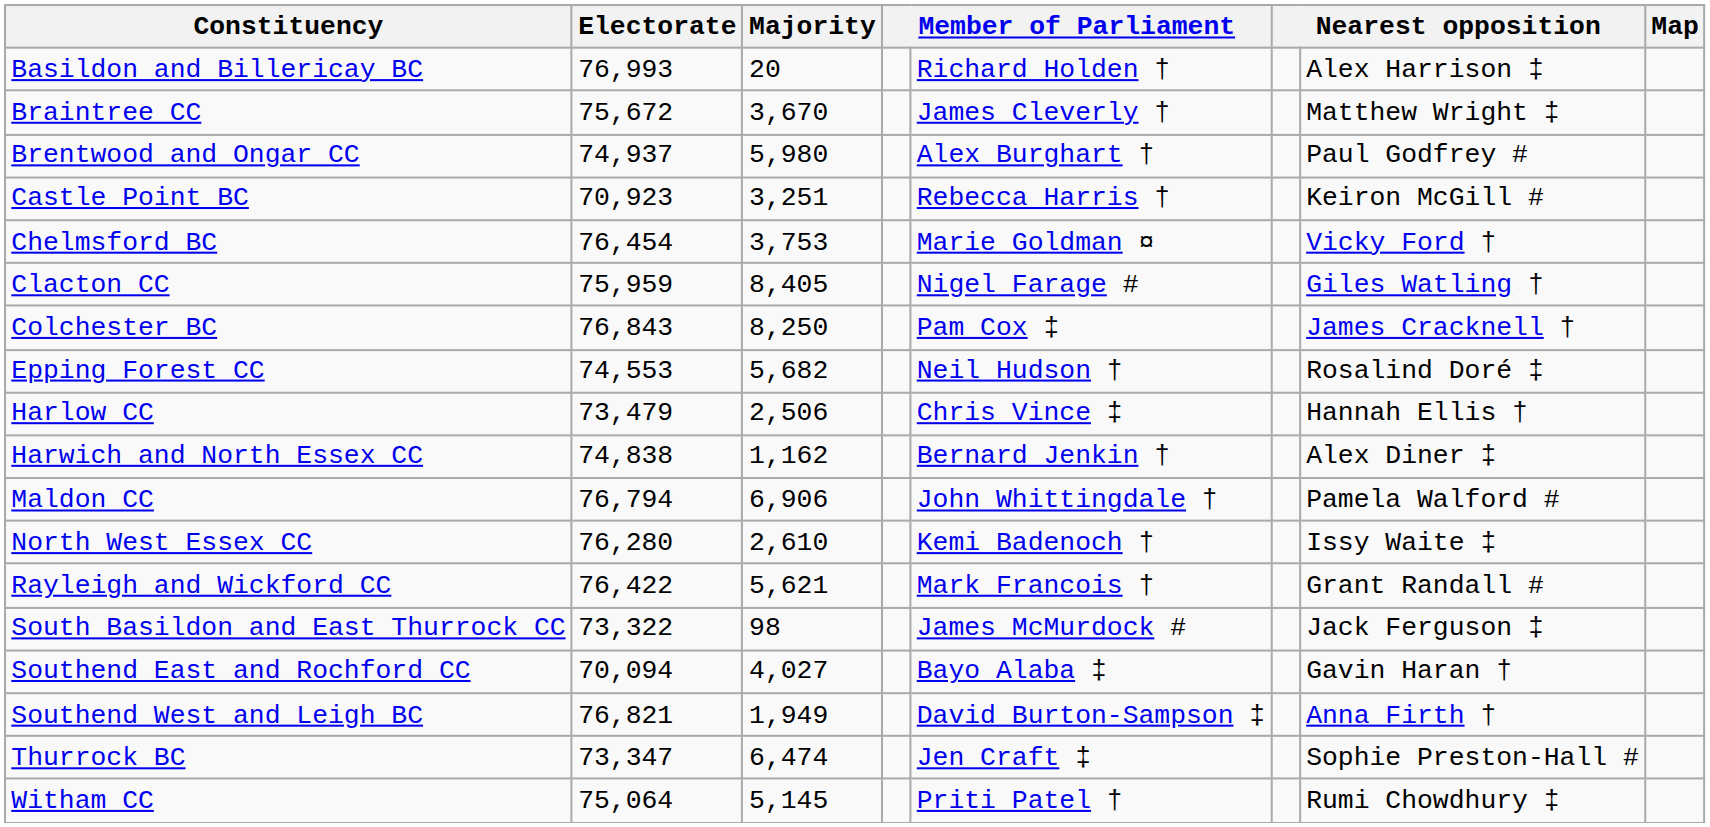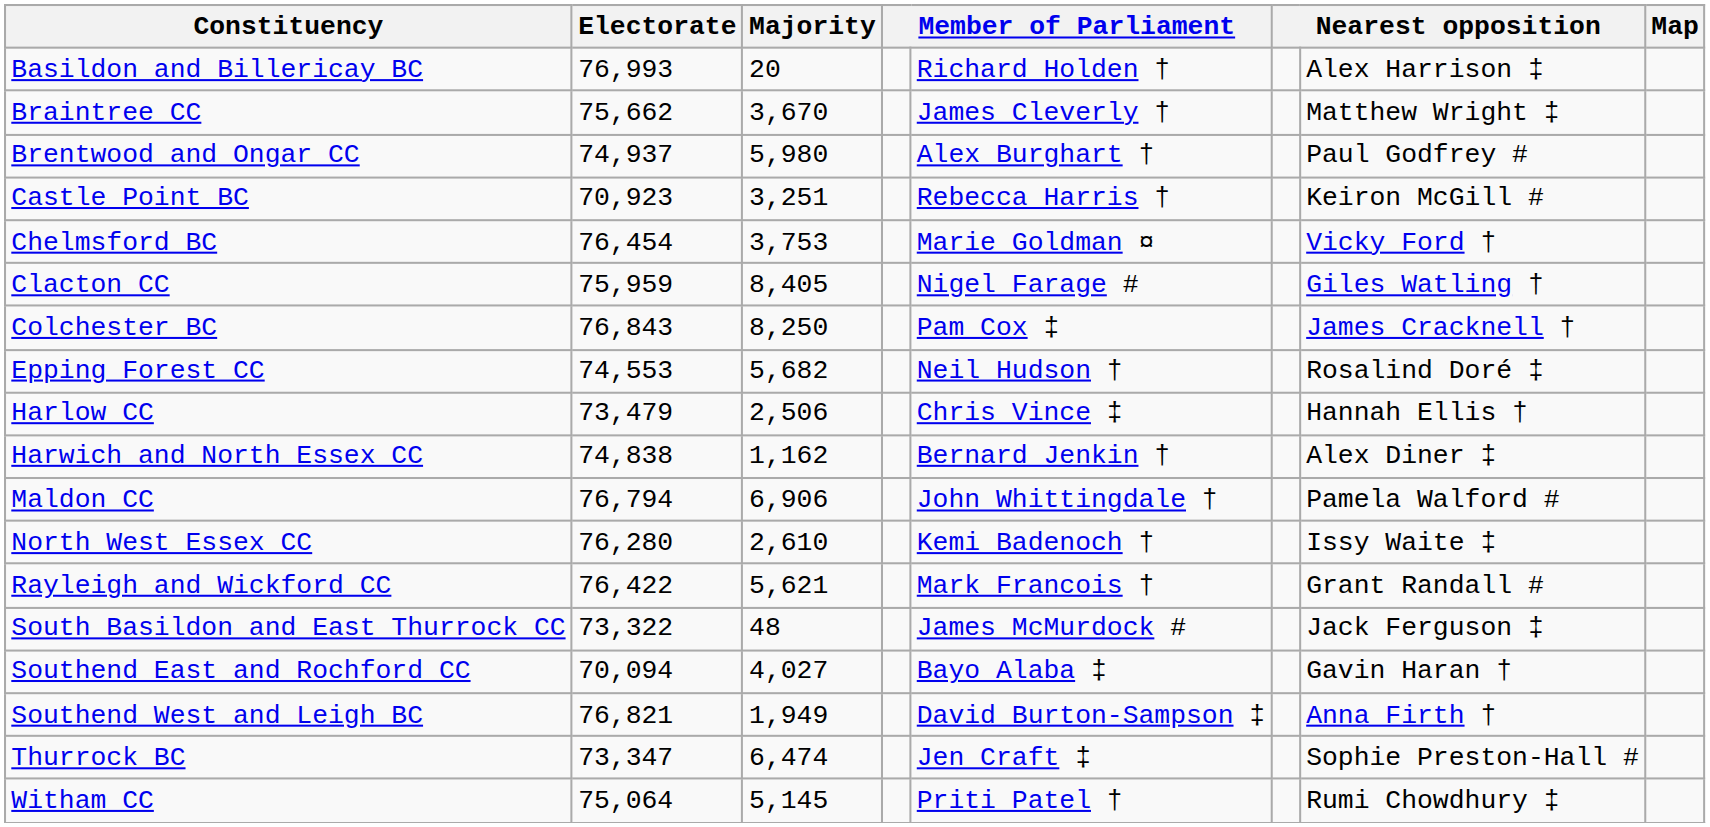(626, 113) 75,672 -> (626, 113) 75,662
(765, 629) 98 -> (765, 629) 48
